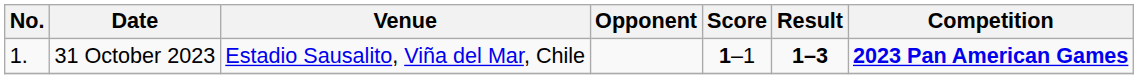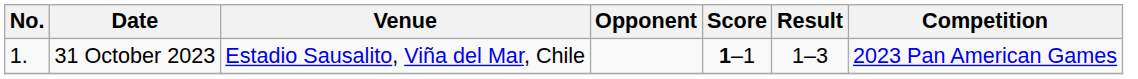(810, 55) bold -> (810, 55) normal
(991, 55) bold -> (985, 55) normal
